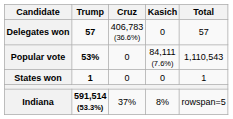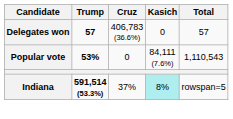- row: (38, 77)
(162, 102) no background -> (162, 87) paleturquoise background
